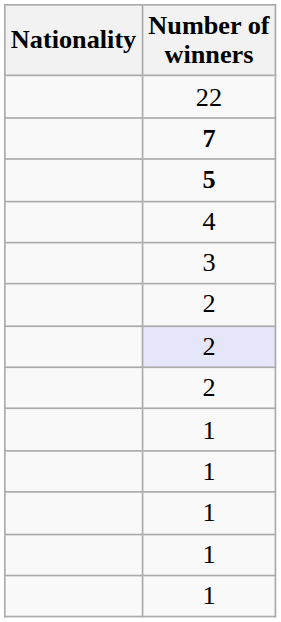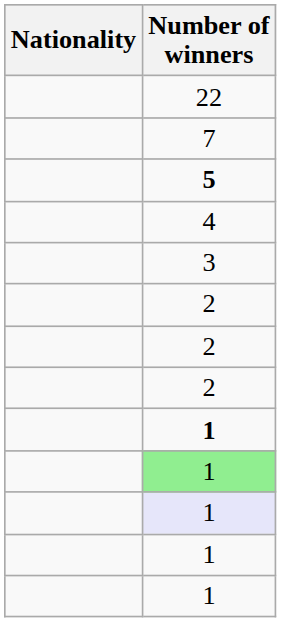(209, 138) bold -> (209, 138) normal
(209, 346) lavender background -> (209, 346) no background
(209, 429) normal -> (209, 429) bold
(209, 470) no background -> (209, 470) lightgreen background
(209, 512) no background -> (209, 512) lavender background
